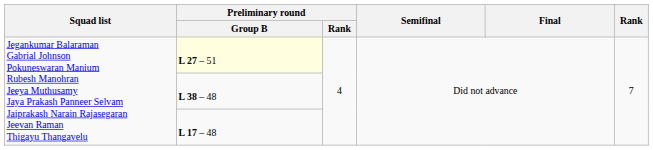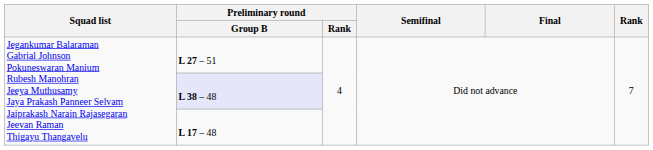(197, 61) lightyellow background -> (197, 61) no background
(197, 97) no background -> (197, 97) lavender background
